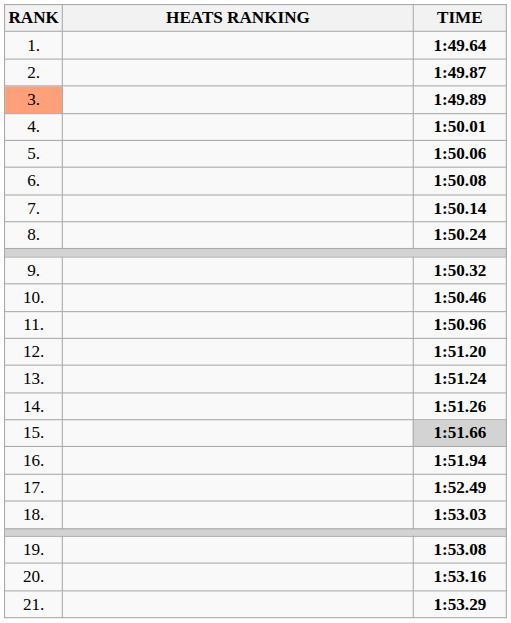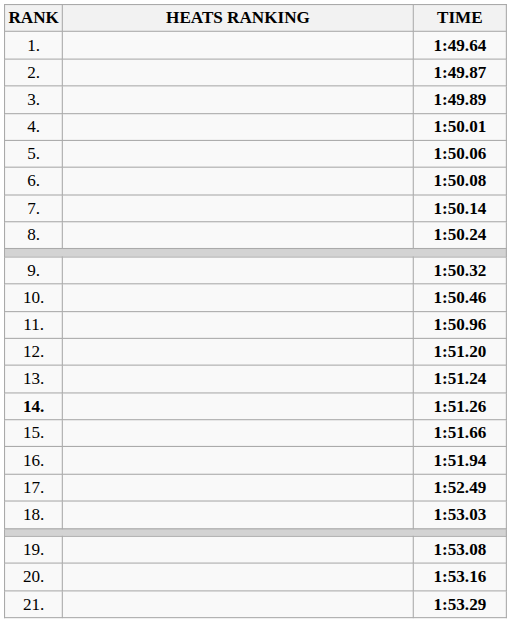(34, 99) lightsalmon background -> (34, 99) no background
(34, 406) normal -> (34, 406) bold
(460, 433) lightgrey background -> (460, 433) no background
